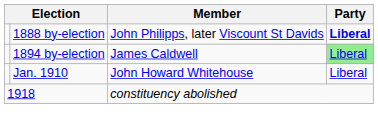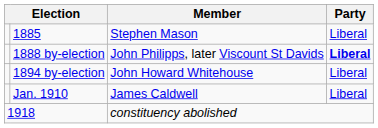+ row: (27, 34)
(154, 53) James Caldwell -> (182, 73) John Howard Whitehouse
(348, 53) lightgreen background -> (348, 73) no background
(182, 73) John Howard Whitehouse -> (154, 93) James Caldwell
